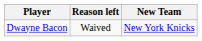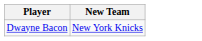- column: (96, 12)
